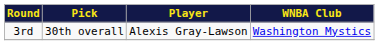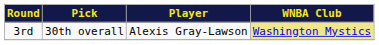(312, 31) no background -> (312, 31) khaki background
